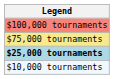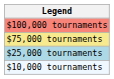(54, 53) bold -> (54, 53) normal
